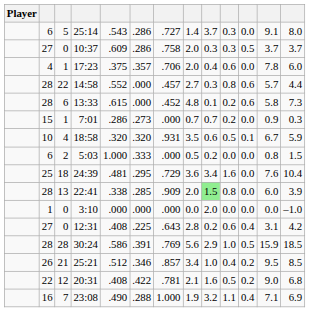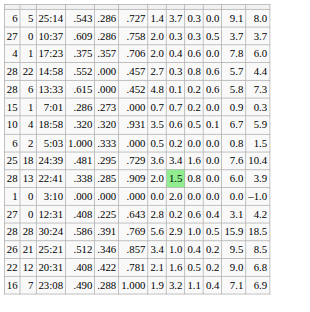- column: (22, 13)
